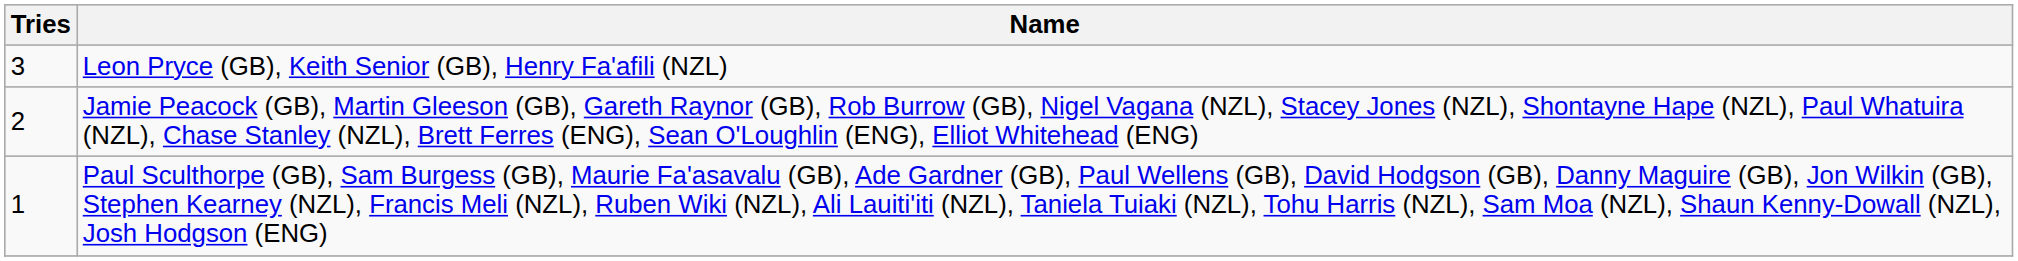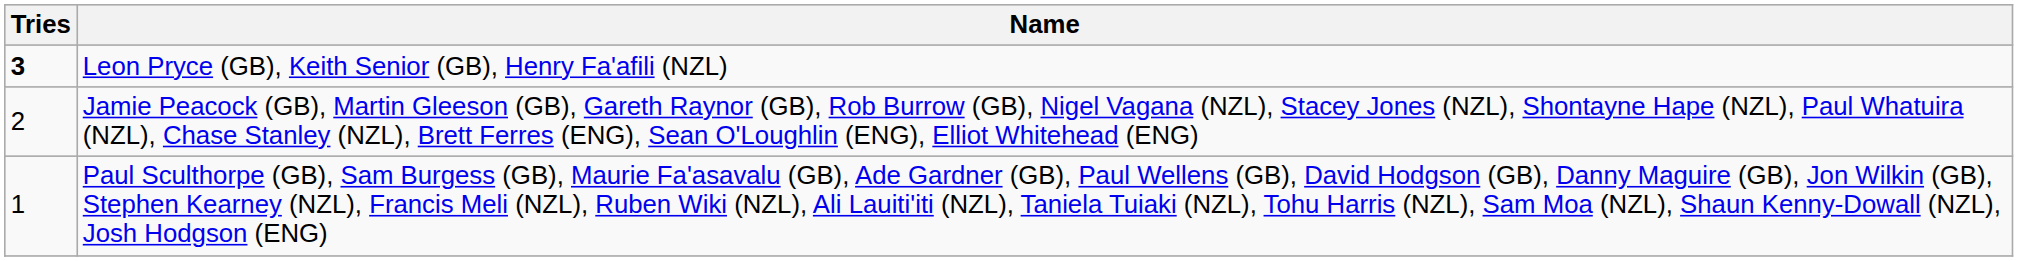(18, 65) normal -> (18, 65) bold
